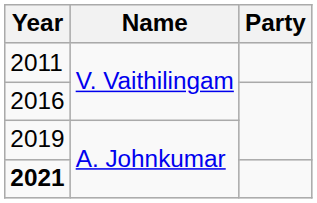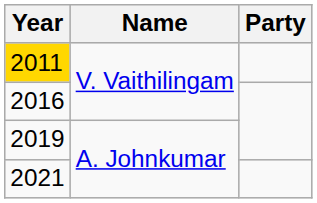(37, 62) no background -> (37, 62) gold background
(37, 178) bold -> (37, 178) normal
